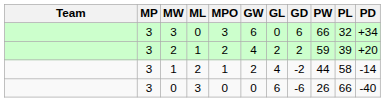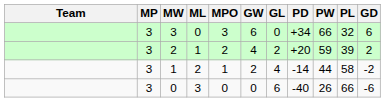columns swapped: (299, 13) <-> (368, 13)
